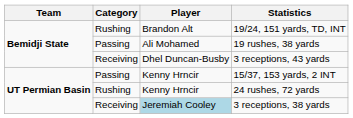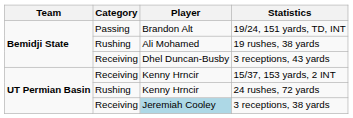(113, 28) Rushing -> (112, 28) Passing
(112, 43) Passing -> (113, 43) Rushing
(112, 74) Passing -> (116, 74) Receiving
